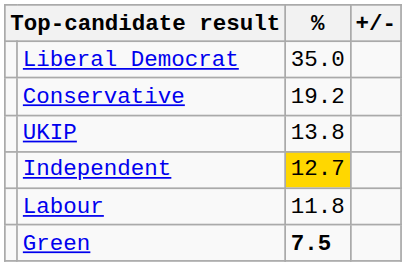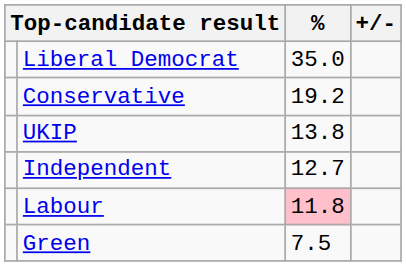(318, 170) gold background -> (318, 170) no background
(318, 206) no background -> (318, 206) pink background
(311, 243) bold -> (311, 243) normal
